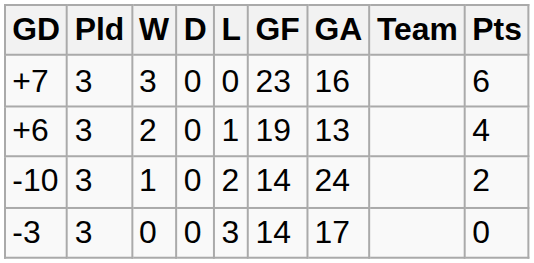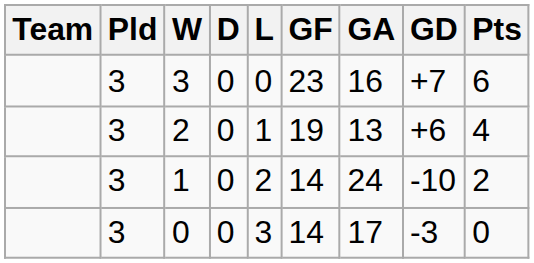columns swapped: (417, 29) <-> (36, 29)
